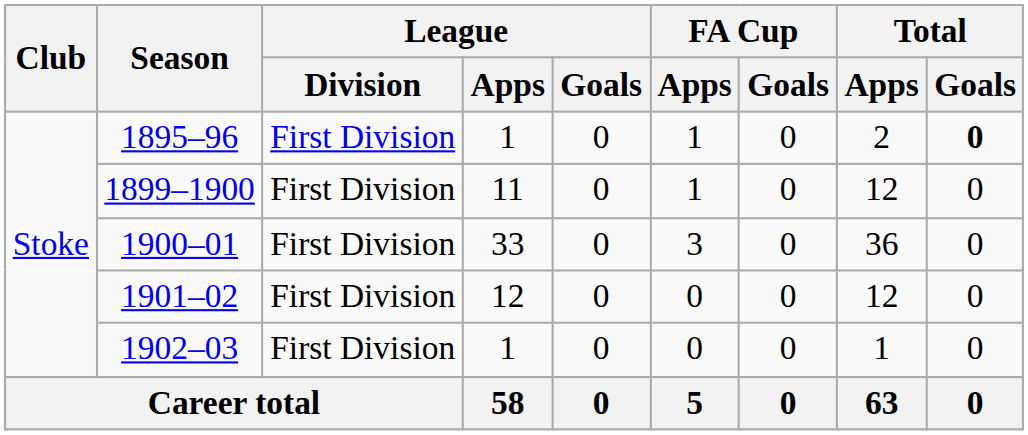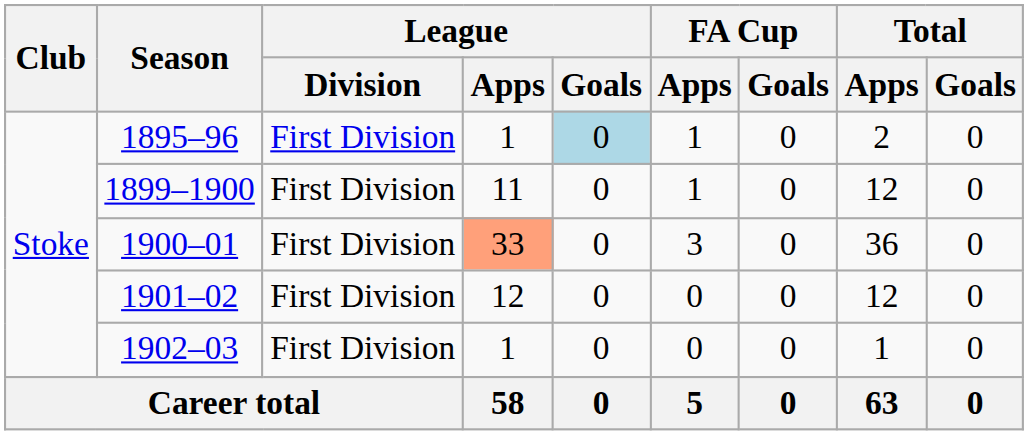(601, 137) no background -> (601, 137) lightblue background
(975, 137) bold -> (975, 137) normal
(508, 243) no background -> (508, 243) lightsalmon background
